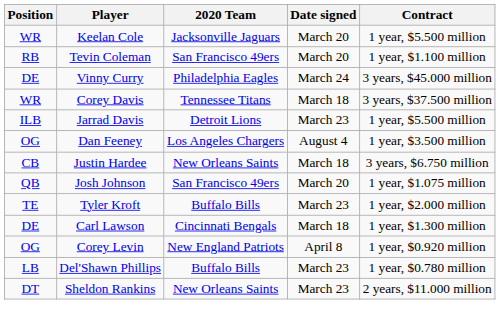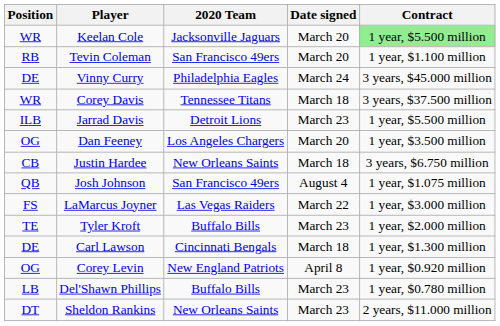(427, 36) no background -> (427, 36) lightgreen background
(323, 141) August 4 -> (323, 141) March 20
(323, 183) March 20 -> (323, 183) August 4
+ row: (110, 204)
